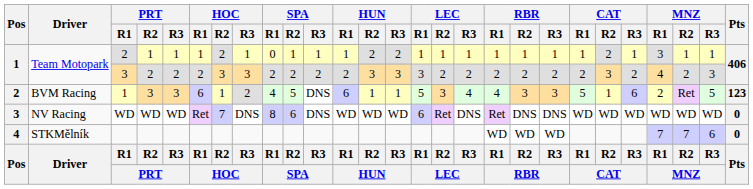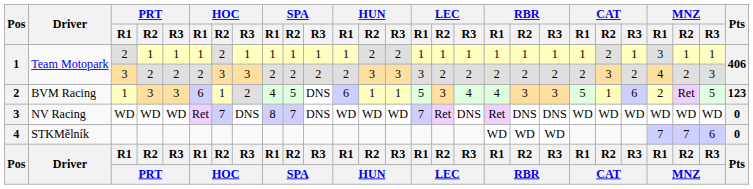(272, 54) 0 -> (272, 54) 1
(293, 113) 6 -> (293, 113) 7
(421, 113) 6 -> (421, 113) 7
